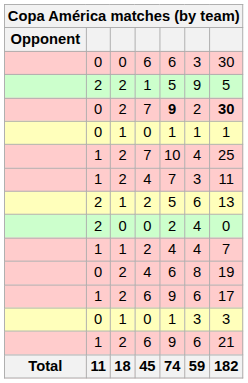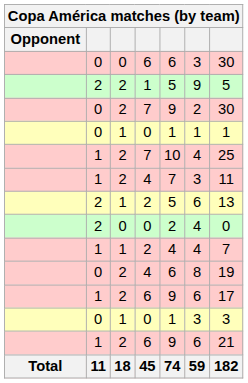(172, 109) bold -> (172, 109) normal
(226, 109) bold -> (226, 109) normal
